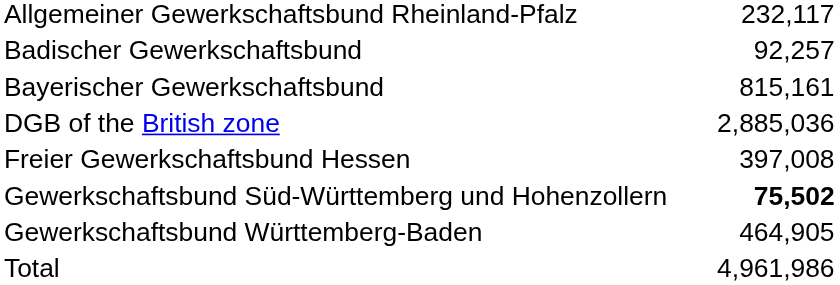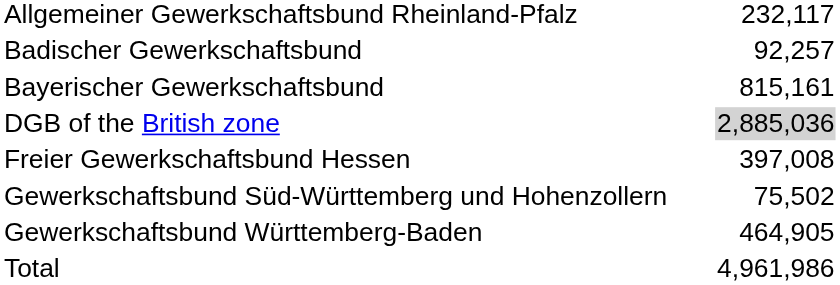(776, 123) no background -> (776, 123) lightgrey background
(794, 195) bold -> (794, 195) normal
